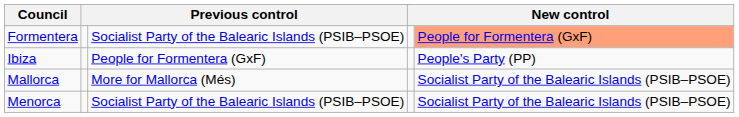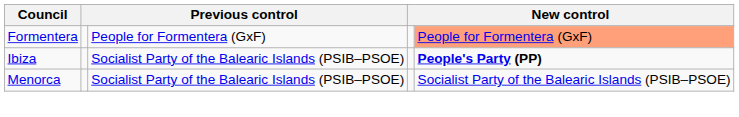(248, 36) Socialist Party of the Balearic Islands (PSIB–PSOE) -> (179, 36) People for Formentera (GxF)
(179, 58) People for Formentera (GxF) -> (248, 58) Socialist Party of the Balearic Islands (PSIB–PSOE)
(477, 58) normal -> (480, 58) bold
- row: (33, 79)
